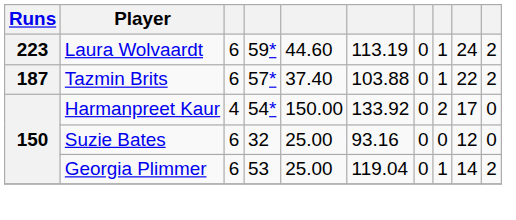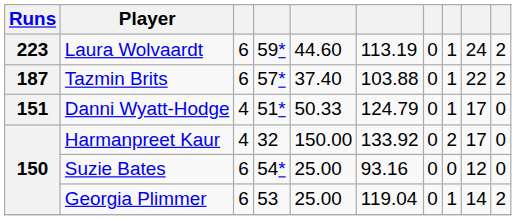+ row: (147, 109)
(262, 109) 54* -> (268, 139) 32
(259, 139) 32 -> (272, 169) 54*
